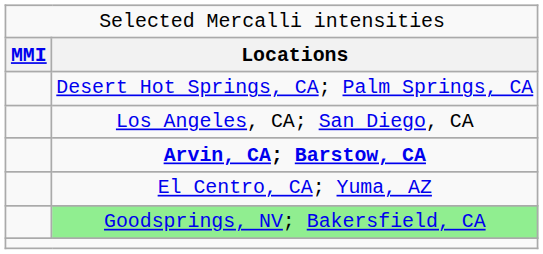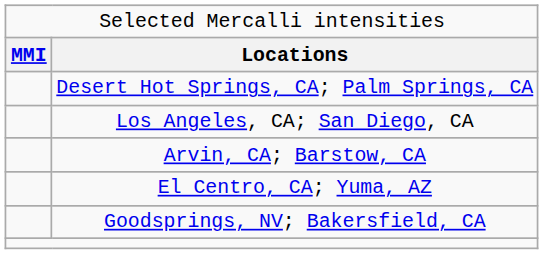(295, 155) bold -> (295, 155) normal
(295, 222) lightgreen background -> (295, 222) no background
